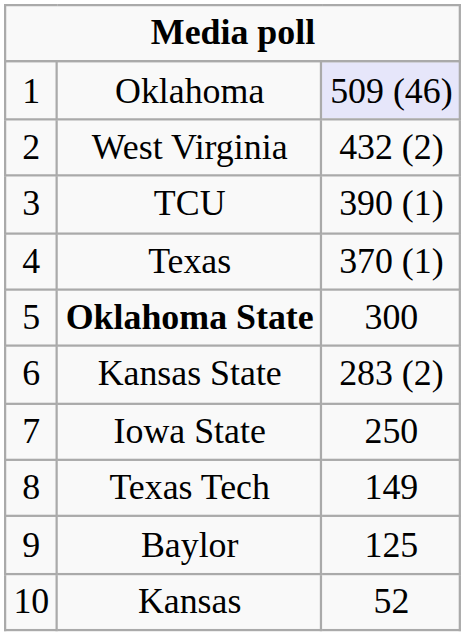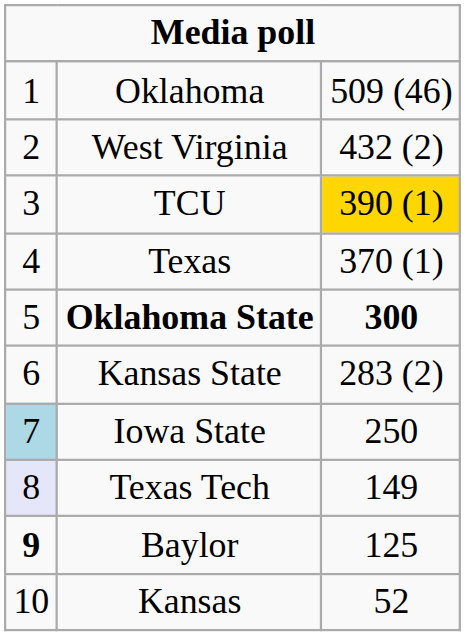(391, 89) lavender background -> (391, 89) no background
(391, 203) no background -> (391, 203) gold background
(391, 317) normal -> (391, 317) bold
(31, 430) no background -> (31, 430) lightblue background
(31, 487) no background -> (31, 487) lavender background
(31, 544) normal -> (31, 544) bold
